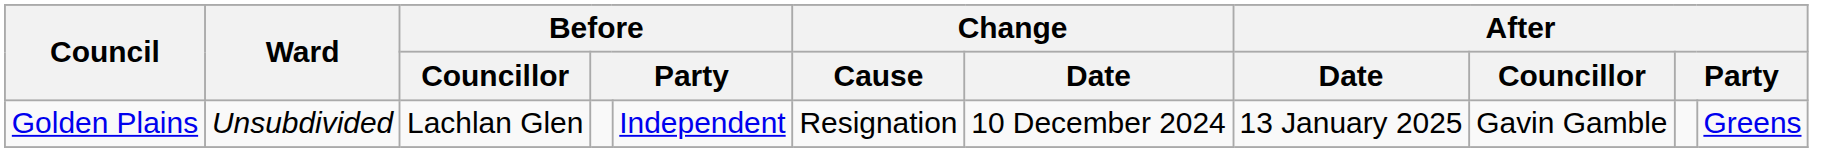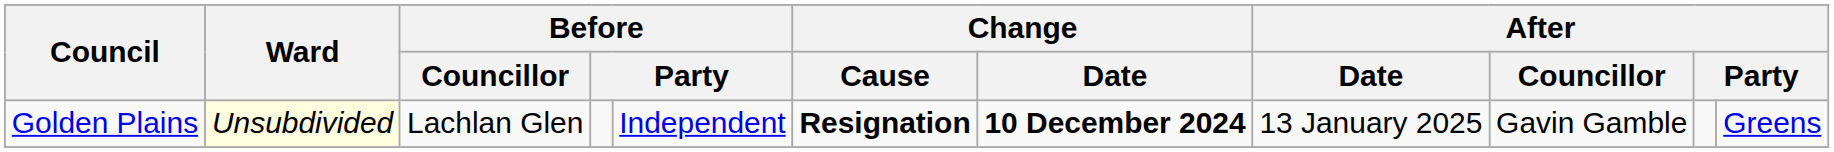(303, 123) no background -> (303, 123) lightyellow background
(878, 123) normal -> (885, 123) bold
(1099, 123) normal -> (1115, 123) bold
